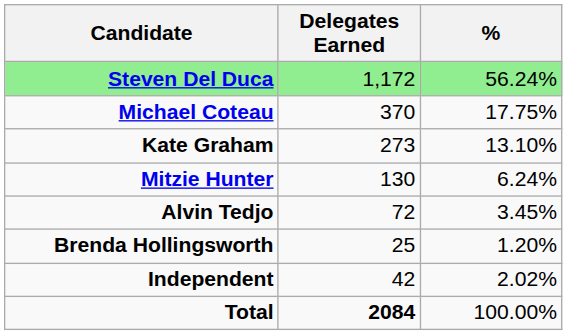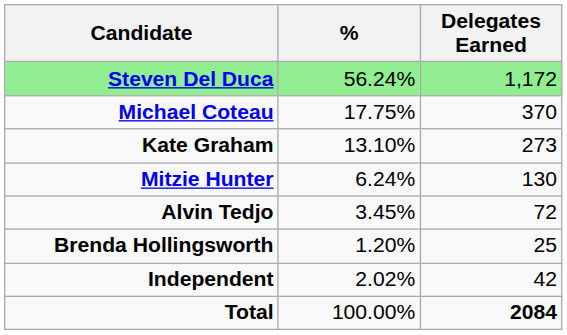columns swapped: (349, 33) <-> (491, 33)
